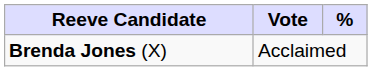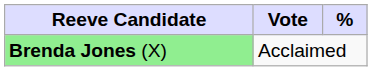(88, 50) no background -> (88, 50) lightgreen background
